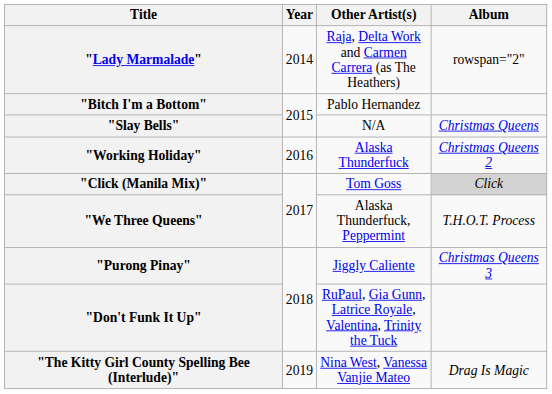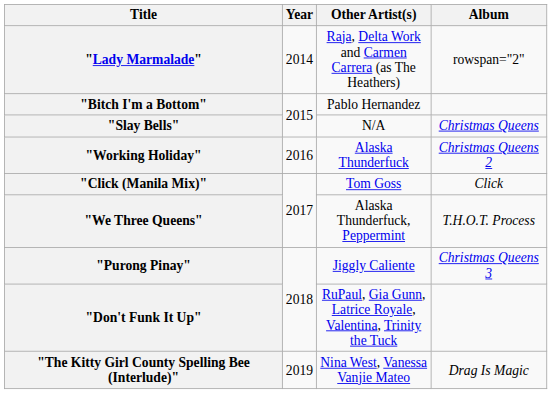(489, 184) lightgrey background -> (489, 184) no background
